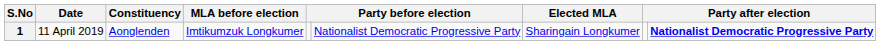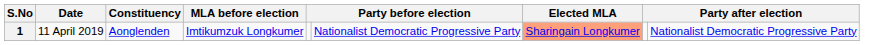(583, 31) no background -> (583, 31) lightsalmon background
(762, 31) bold -> (754, 31) normal
